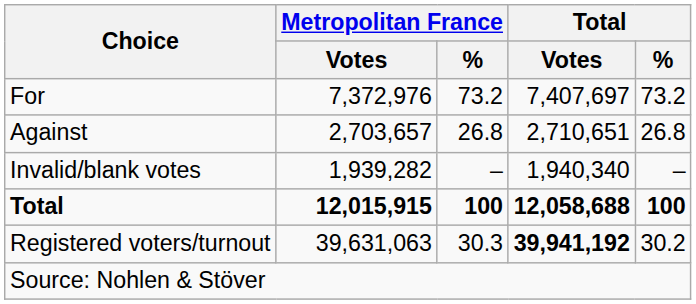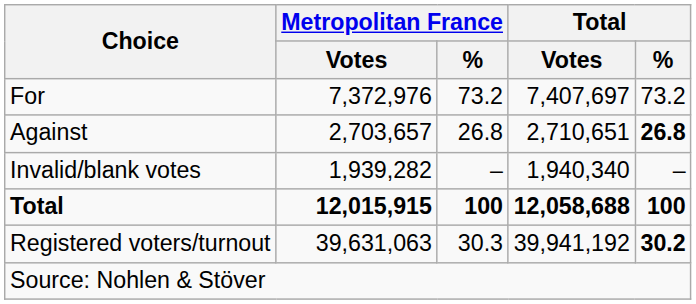(663, 133) normal -> (663, 133) bold
(572, 243) bold -> (572, 243) normal
(663, 243) normal -> (663, 243) bold
